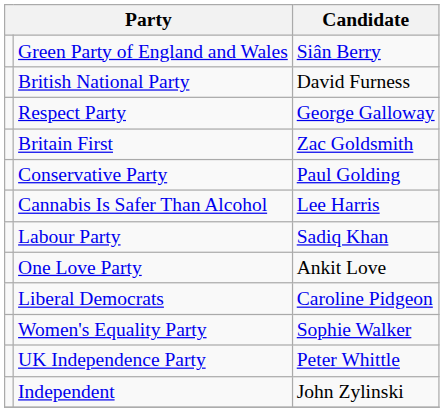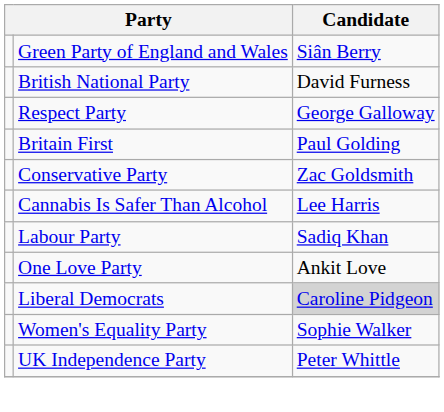(355, 143) Zac Goldsmith -> (349, 143) Paul Golding
(349, 174) Paul Golding -> (355, 174) Zac Goldsmith
(365, 298) no background -> (365, 298) lightgrey background
- row: (66, 391)
